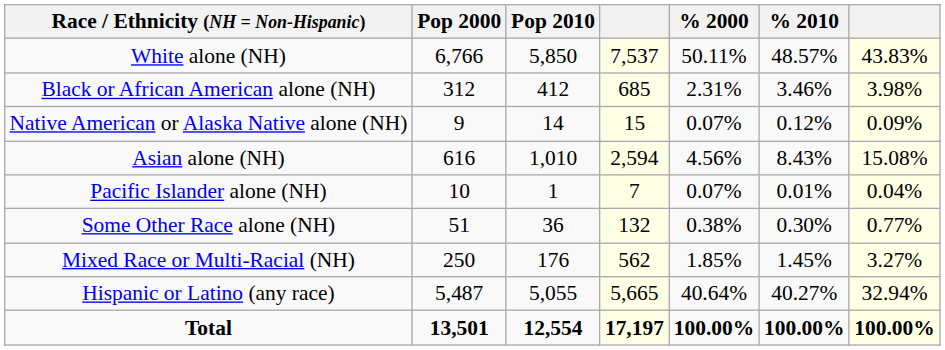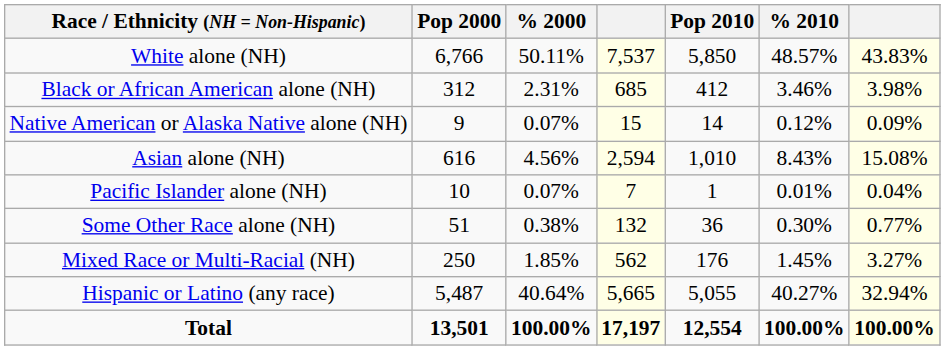columns swapped: (553, 21) <-> (714, 21)
